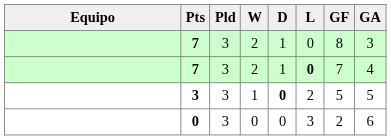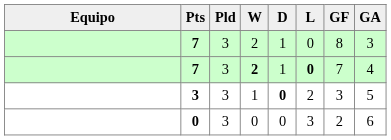(255, 69) normal -> (255, 69) bold
(339, 95) 5 -> (339, 95) 3
